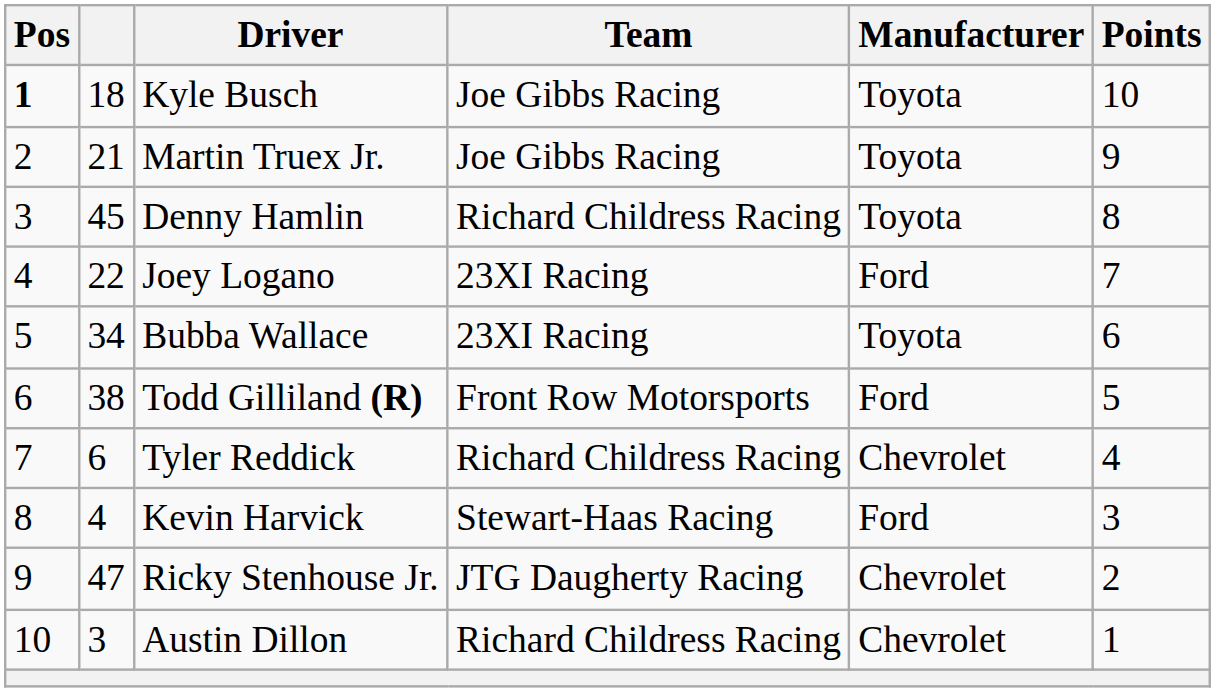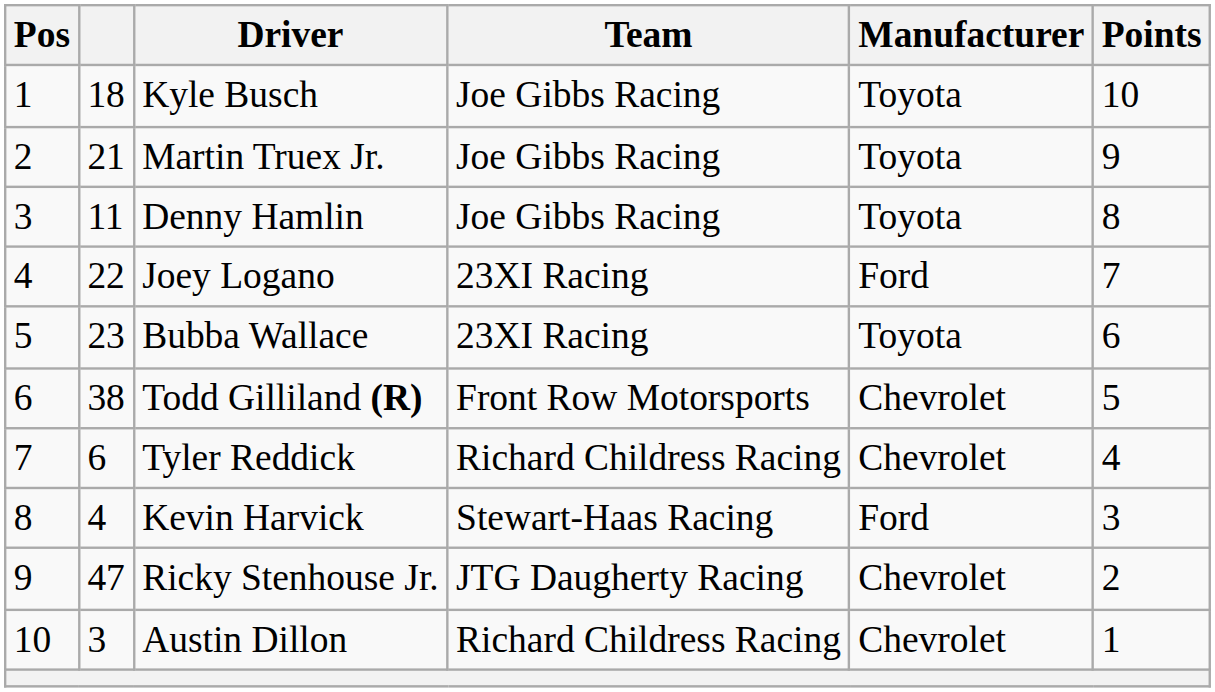(23, 94) bold -> (23, 94) normal
(106, 215) 45 -> (105, 215) 11
(648, 215) Richard Childress Racing -> (588, 215) Joe Gibbs Racing
(106, 336) 34 -> (106, 336) 23
(894, 396) Ford -> (932, 396) Chevrolet
